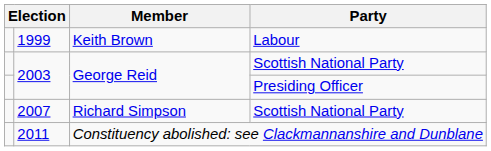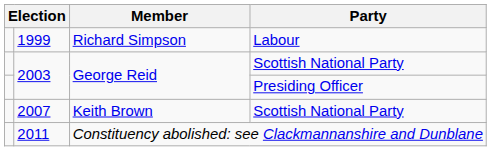(113, 39) Keith Brown -> (129, 39) Richard Simpson
(129, 110) Richard Simpson -> (113, 110) Keith Brown
